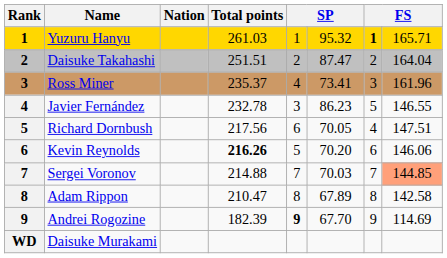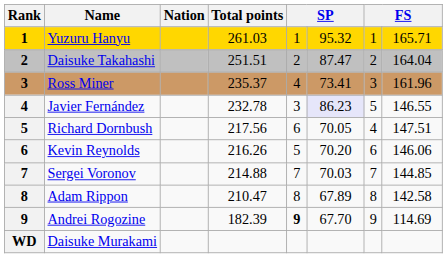(373, 38) bold -> (373, 38) normal
(336, 106) no background -> (336, 106) lavender background
(247, 151) bold -> (247, 151) normal
(412, 173) lightsalmon background -> (412, 173) no background
